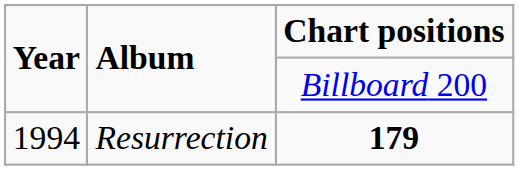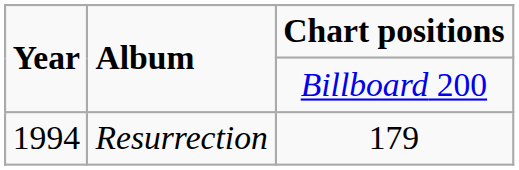(394, 137) bold -> (394, 137) normal
